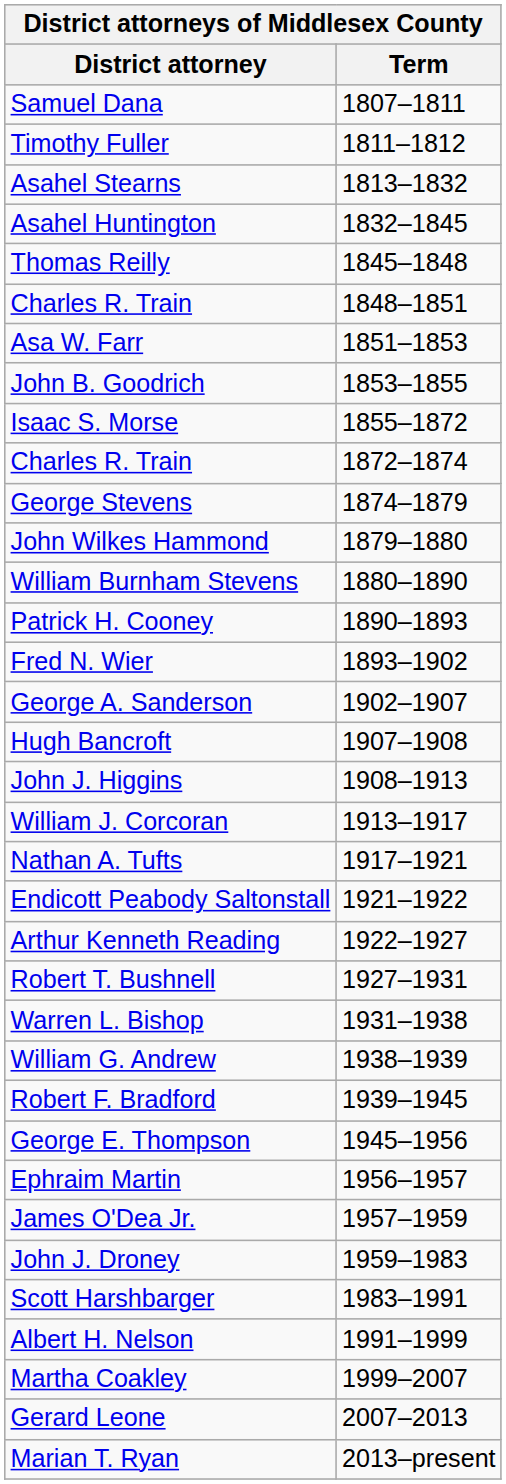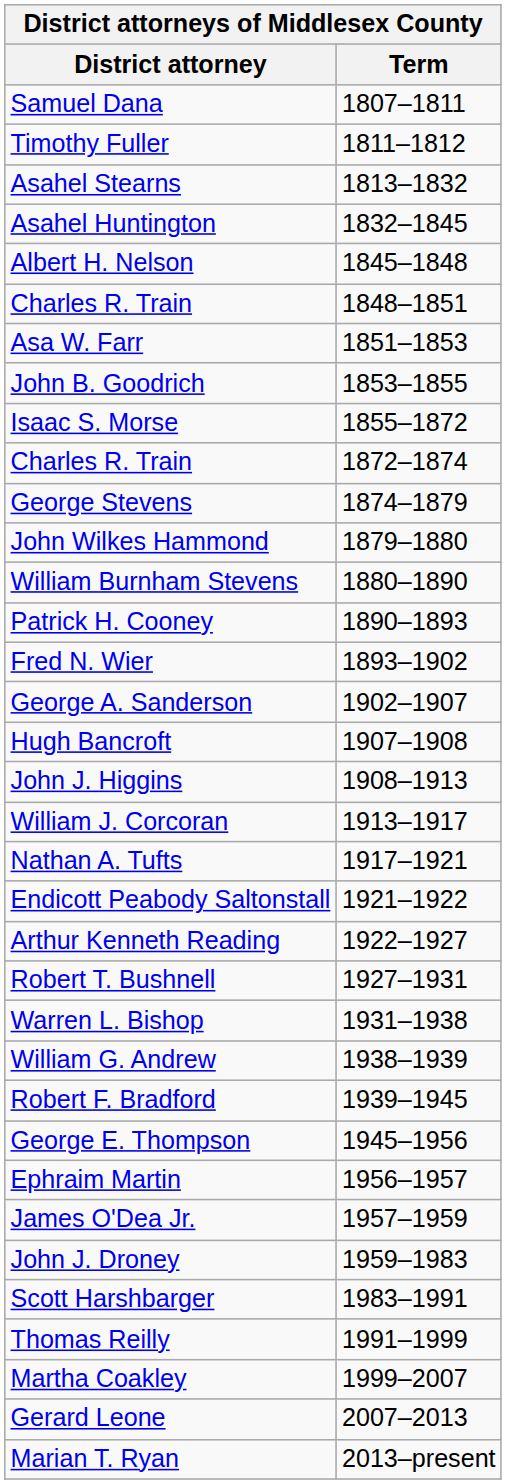(90, 263) Thomas Reilly -> (102, 263) Albert H. Nelson
(102, 1339) Albert H. Nelson -> (90, 1339) Thomas Reilly
